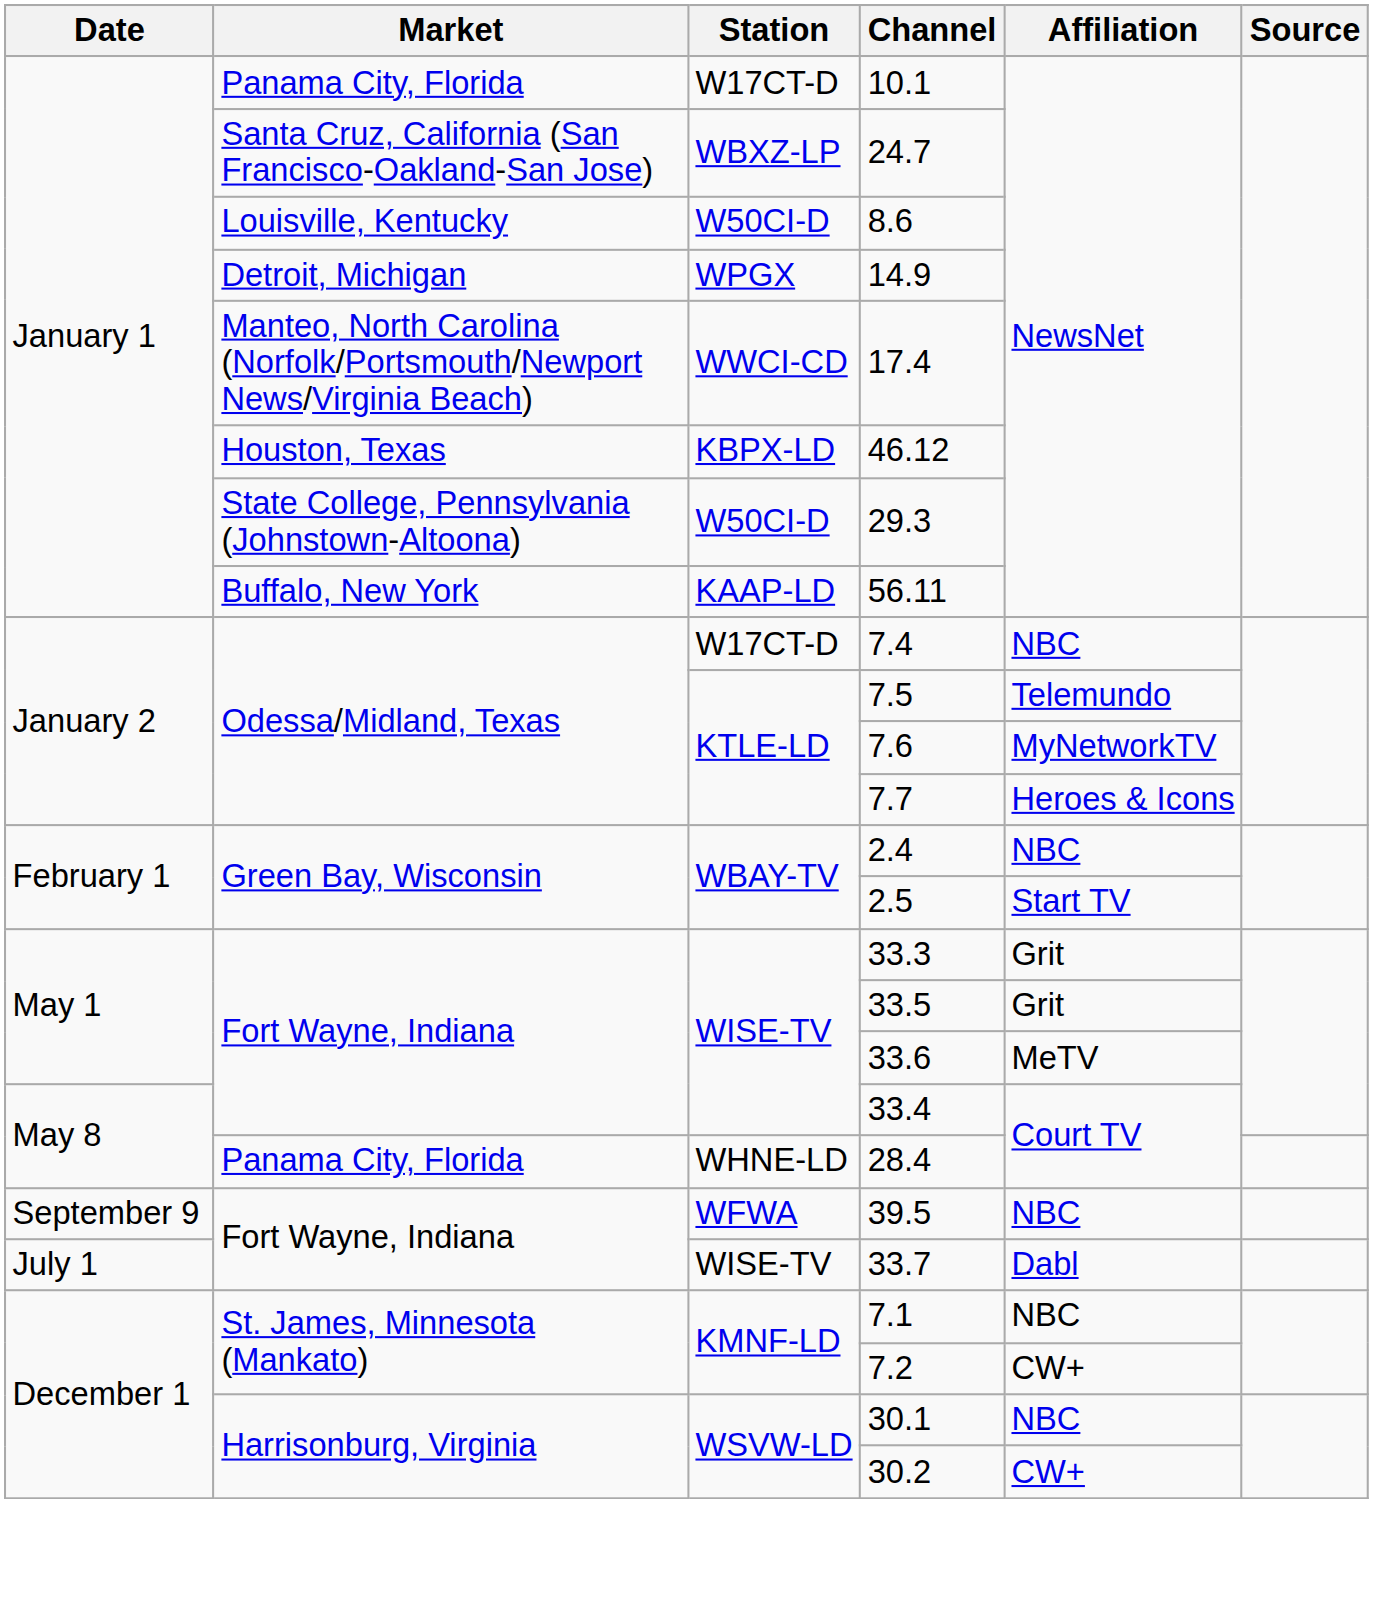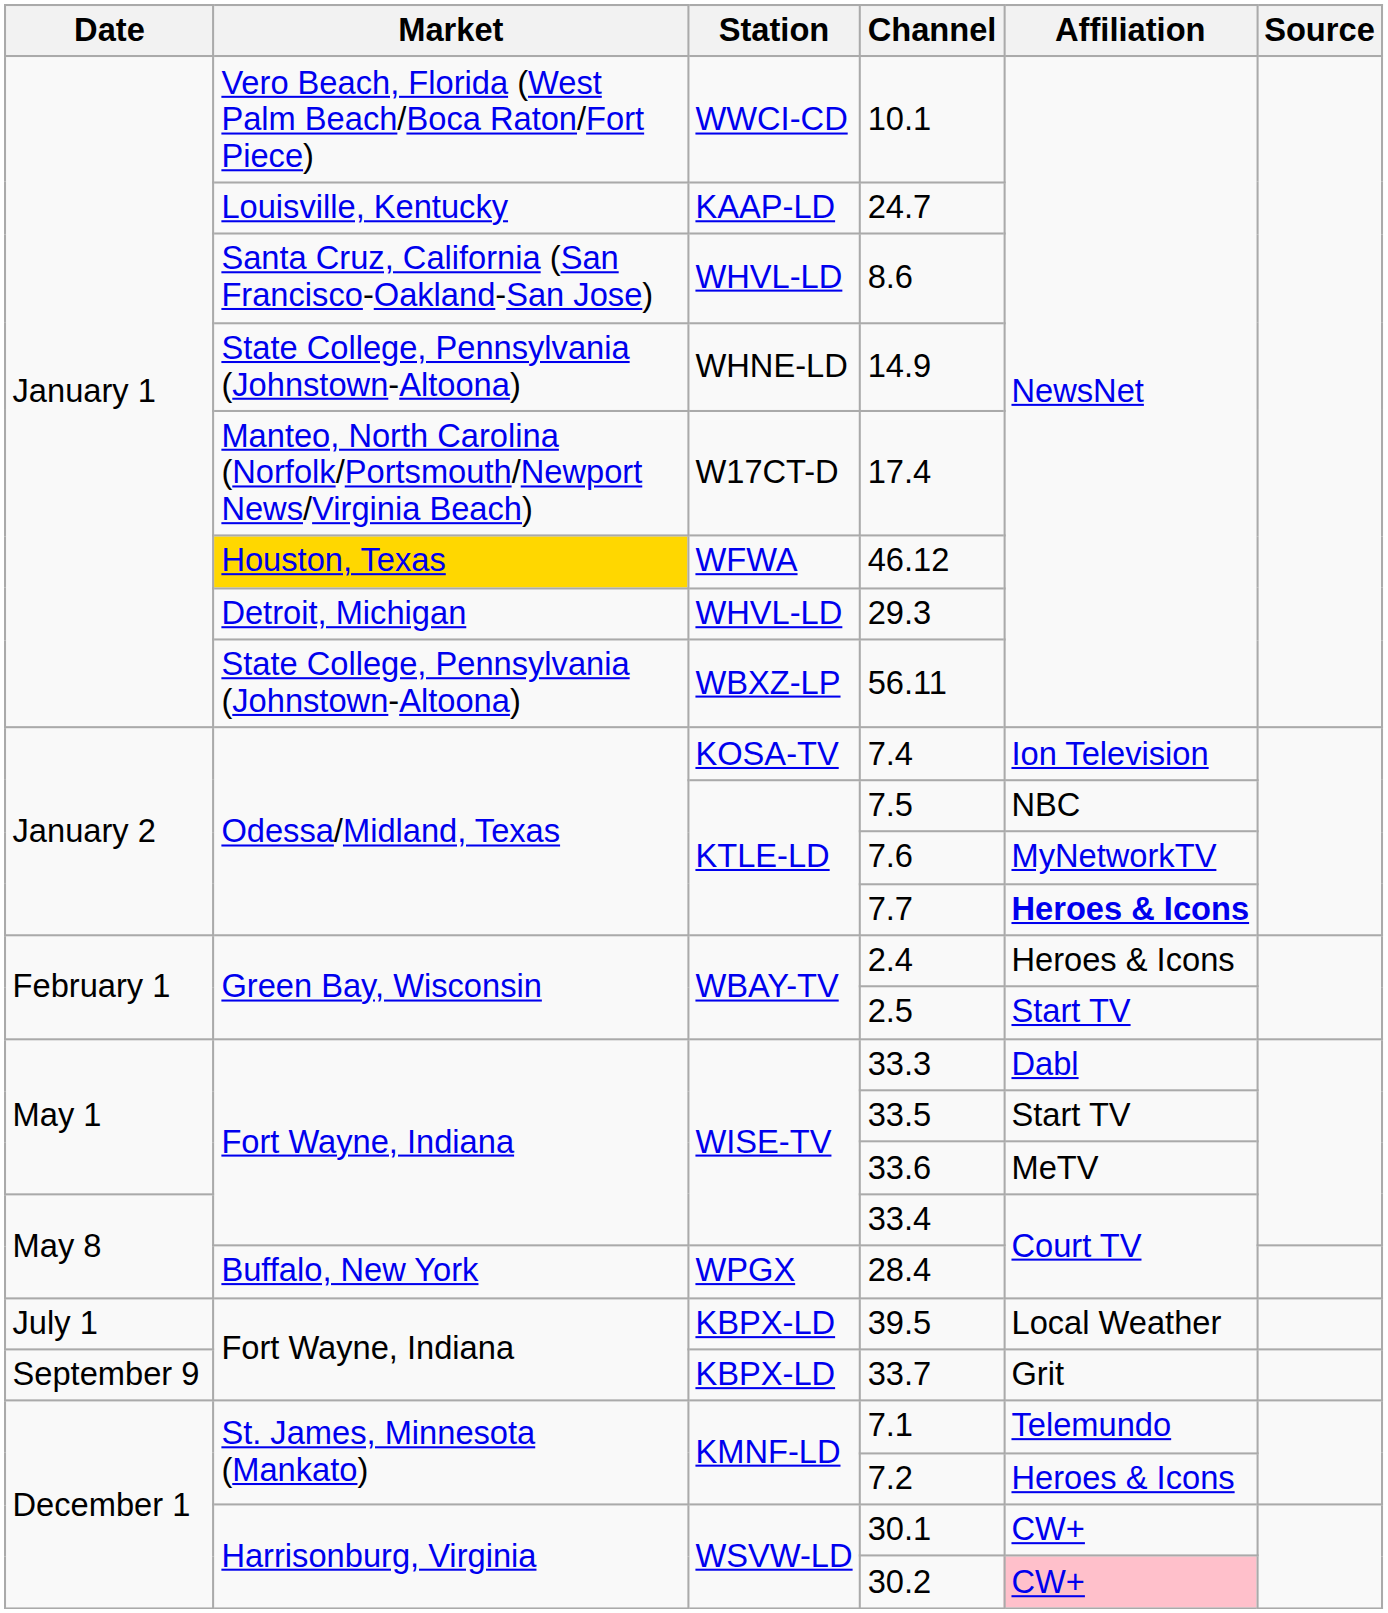(373, 82) Panama City, Florida -> (433, 118) Vero Beach, Florida (West Palm Beach/Boca Raton/Fort Piece)
(767, 82) W17CT-D -> (772, 118) WWCI-CD
(437, 152) Santa Cruz, California (San Francisco-Oakland-San Jose) -> (365, 207) Louisville, Kentucky
(768, 152) WBXZ-LP -> (765, 207) KAAP-LD
(365, 222) Louisville, Kentucky -> (437, 277) Santa Cruz, California (San Francisco-Oakland-San Jose)
(763, 222) W50CI-D -> (769, 277) WHVL-LD
(344, 274) Detroit, Michigan -> (426, 365) State College, Pennsylvania (Johnstown-Altoona)
(745, 274) WPGX -> (772, 365) WHNE-LD
(772, 362) WWCI-CD -> (767, 472) W17CT-D
(334, 451) no background -> (334, 561) gold background
(765, 451) KBPX-LD -> (746, 561) WFWA
(426, 521) State College, Pennsylvania (Johnstown-Altoona) -> (344, 613) Detroit, Michigan
(763, 521) W50CI-D -> (769, 613) WHVL-LD
(350, 591) Buffalo, New York -> (426, 683) State College, Pennsylvania (Johnstown-Altoona)
(765, 591) KAAP-LD -> (768, 683) WBXZ-LP
(767, 643) W17CT-D -> (767, 753) KOSA-TV
(1046, 643) NBC -> (1110, 753) Ion Television
(1091, 694) Telemundo -> (1046, 805) NBC
(1123, 798) normal -> (1130, 908) bold
(1046, 850) NBC -> (1123, 960) Heroes & Icons
(1038, 953) Grit -> (1045, 1063) Dabl
(1038, 1005) Grit -> (1071, 1115) Start TV
(373, 1160) Panama City, Florida -> (350, 1270) Buffalo, New York
(772, 1160) WHNE-LD -> (745, 1270) WPGX
(106, 1212) September 9 -> (55, 1322) July 1
(746, 1212) WFWA -> (765, 1322) KBPX-LD
(1046, 1212) NBC -> (1116, 1322) Local Weather
(55, 1264) July 1 -> (106, 1374) September 9
(763, 1264) WISE-TV -> (765, 1374) KBPX-LD
(1045, 1264) Dabl -> (1038, 1374) Grit
(1046, 1316) NBC -> (1091, 1426) Telemundo
(1048, 1367) CW+ -> (1123, 1478) Heroes & Icons
(1046, 1419) NBC -> (1048, 1529) CW+
(1048, 1471) no background -> (1048, 1581) pink background
